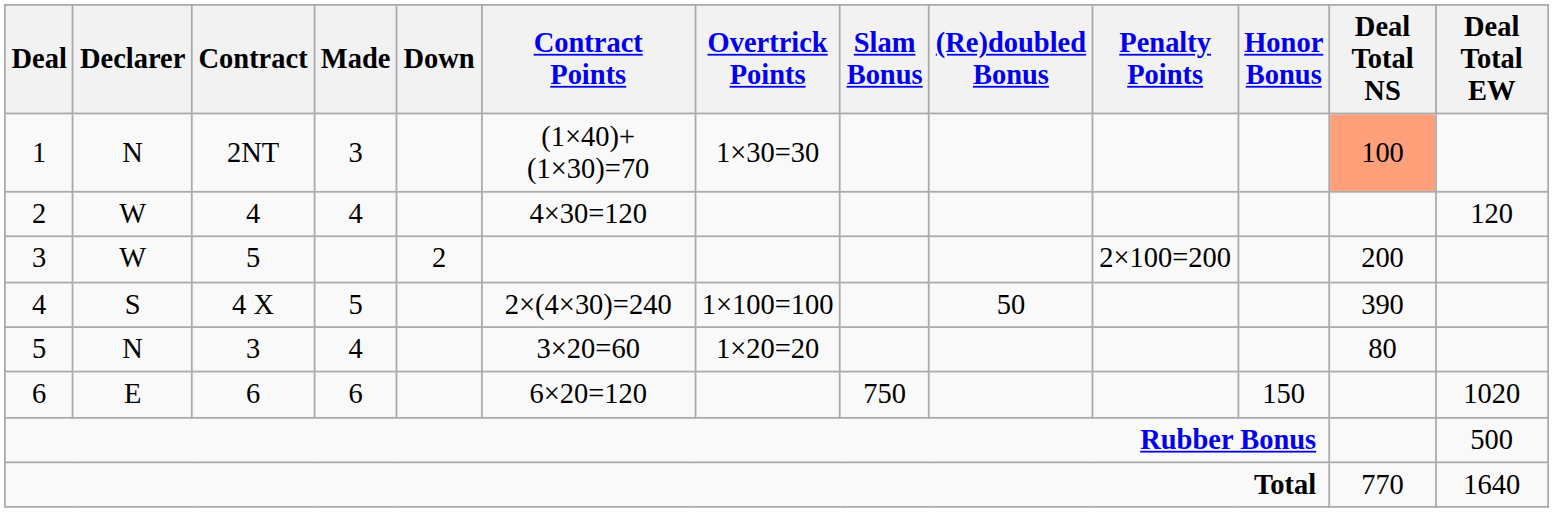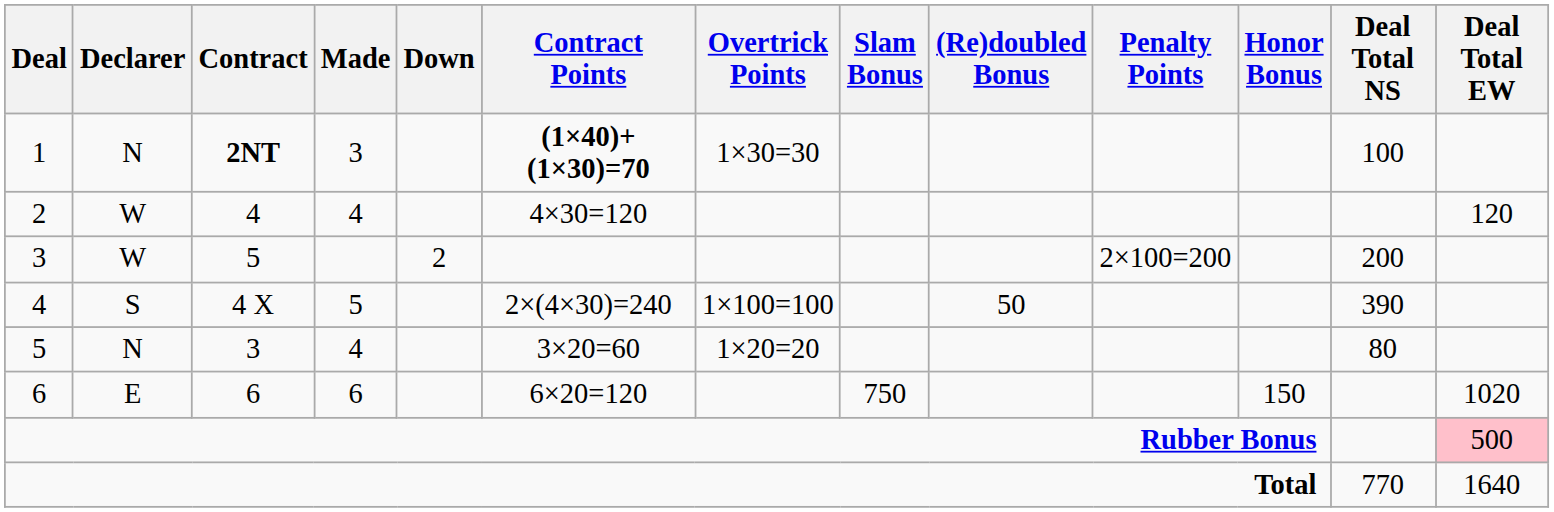(253, 152) normal -> (253, 152) bold
(588, 152) normal -> (588, 152) bold
(1382, 152) lightsalmon background -> (1383, 152) no background
(1492, 439) no background -> (1492, 439) pink background
